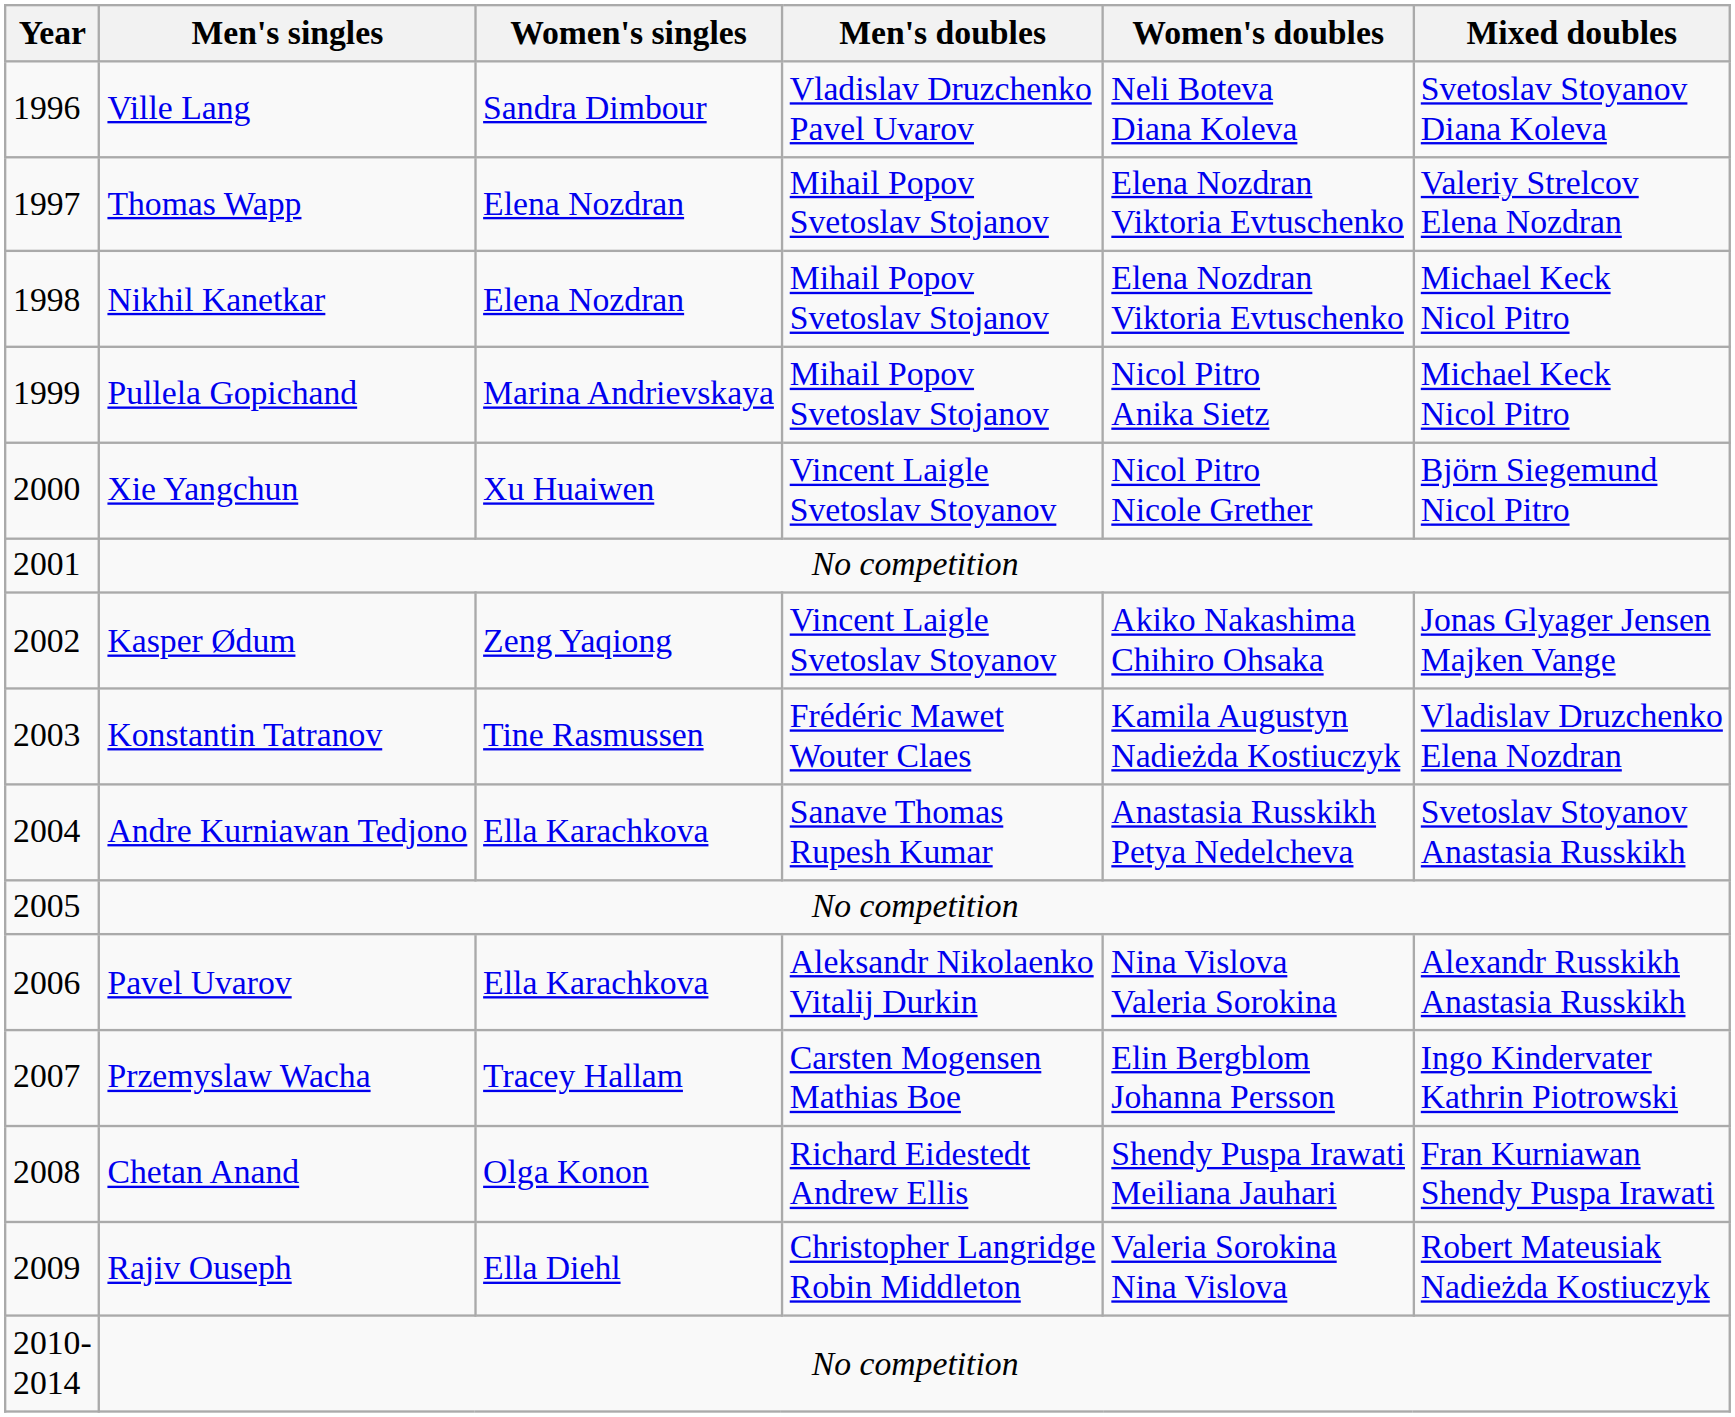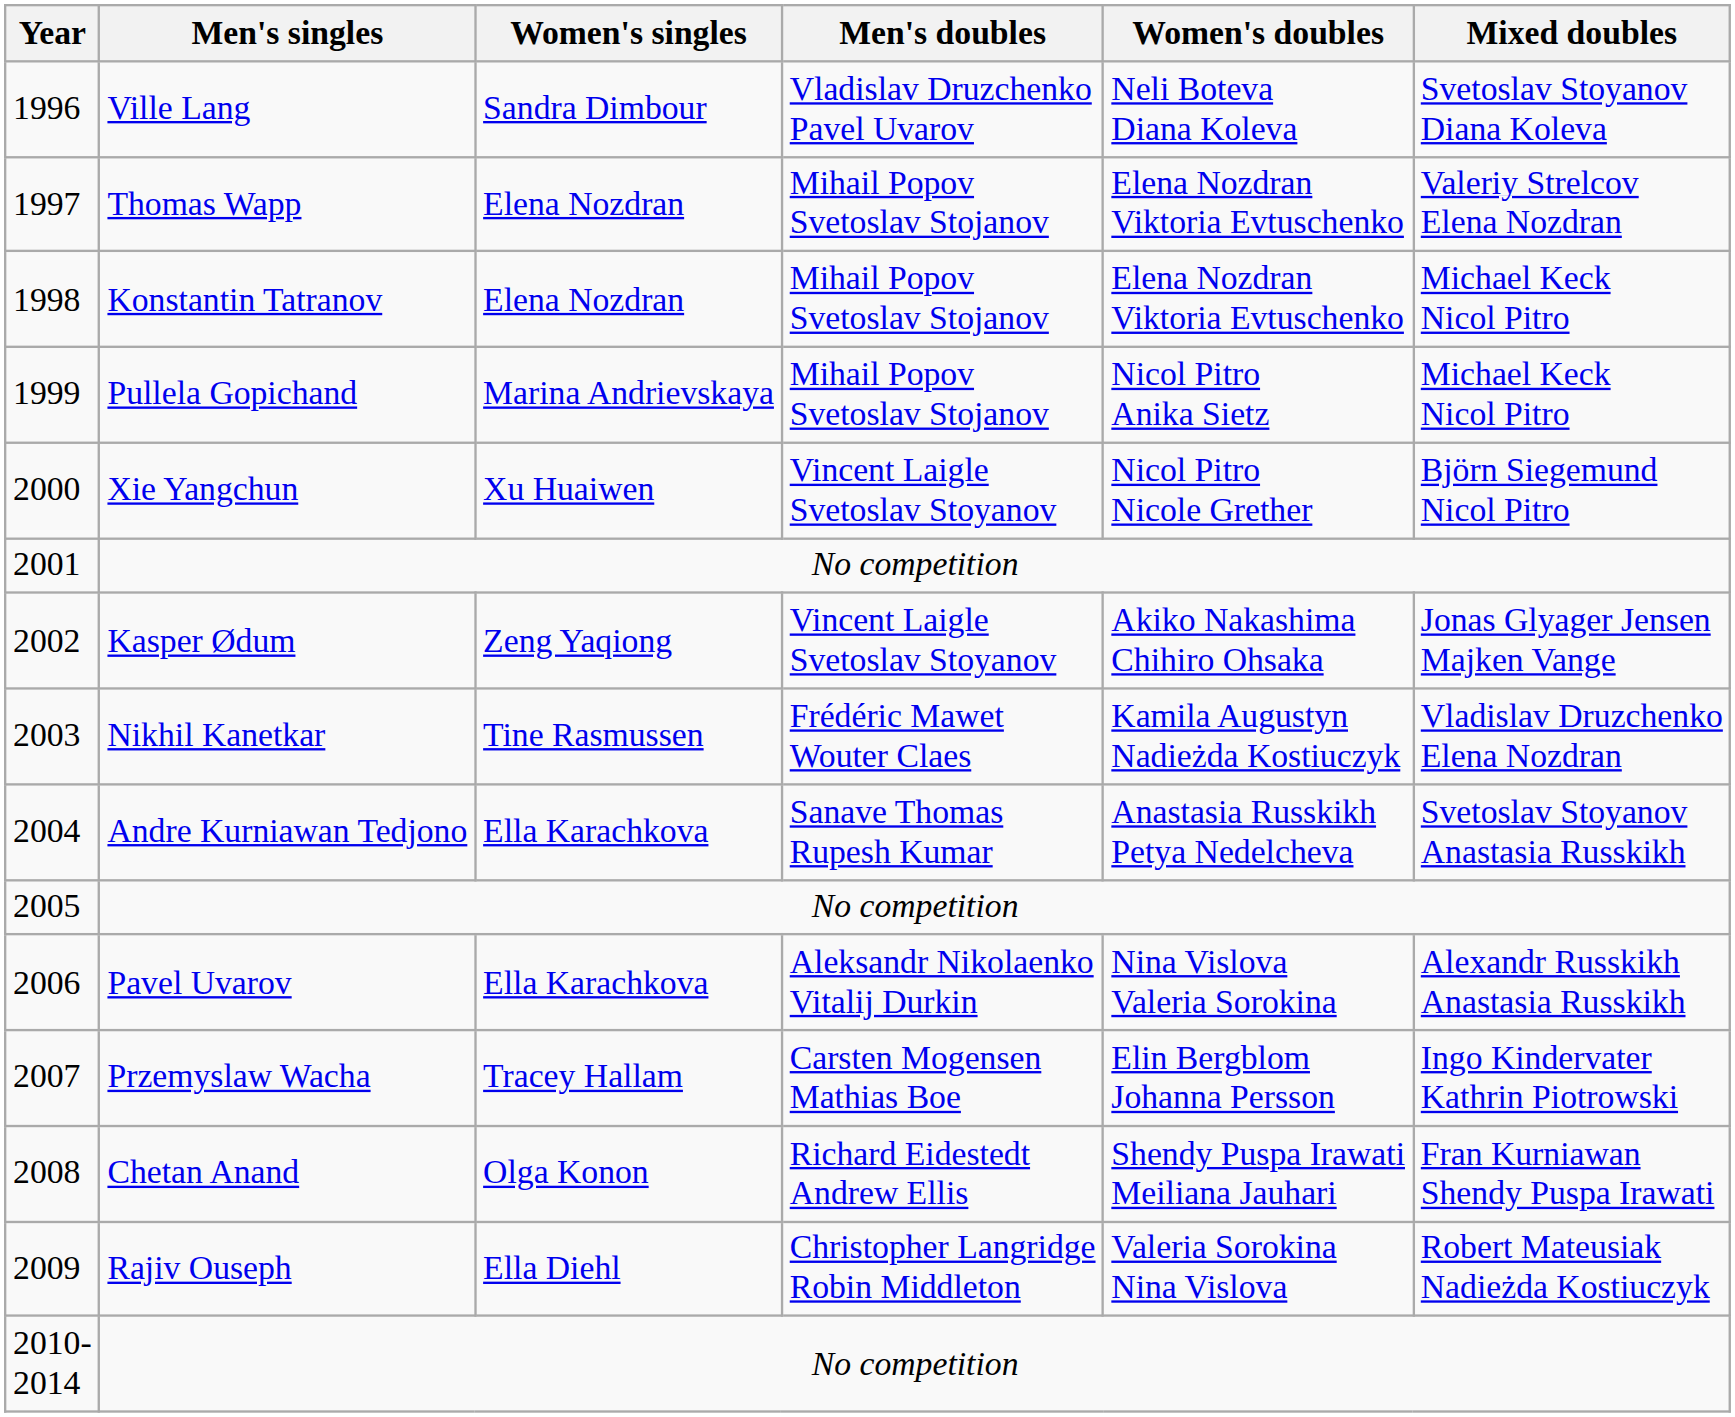(216, 298) Nikhil Kanetkar -> (245, 298) Konstantin Tatranov
(245, 735) Konstantin Tatranov -> (216, 735) Nikhil Kanetkar
